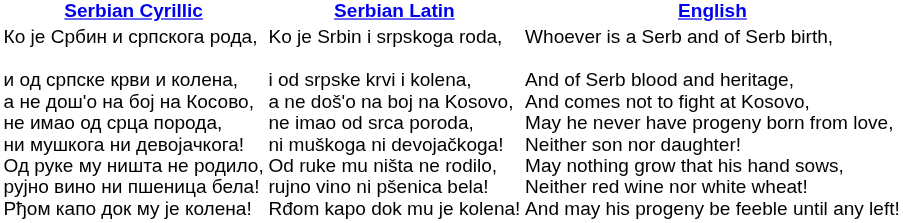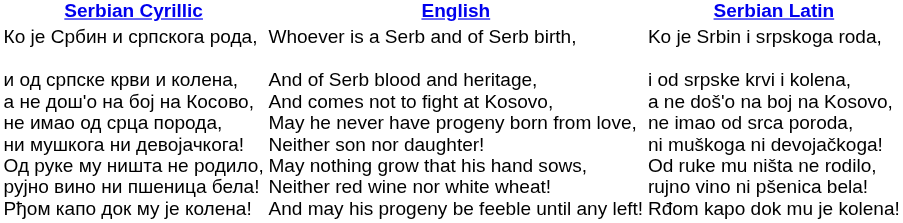columns swapped: (394, 11) <-> (712, 11)
